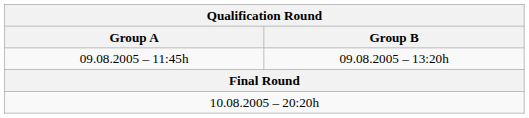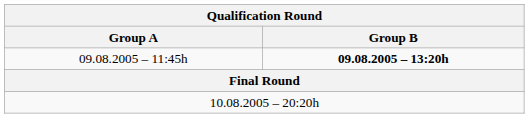(394, 58) normal -> (393, 58) bold
